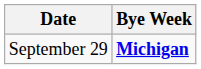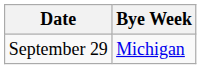(152, 49) bold -> (150, 49) normal
